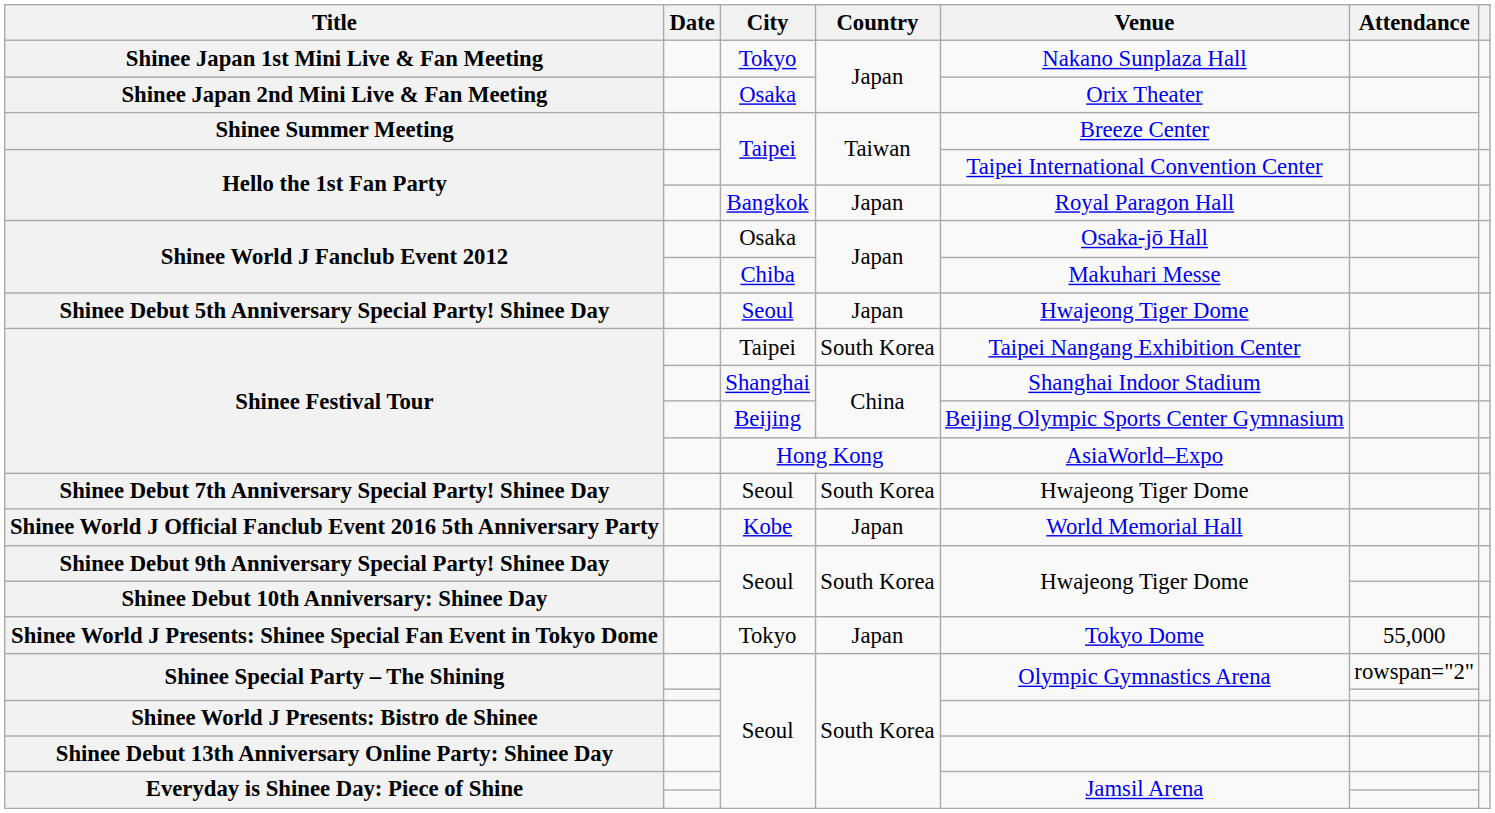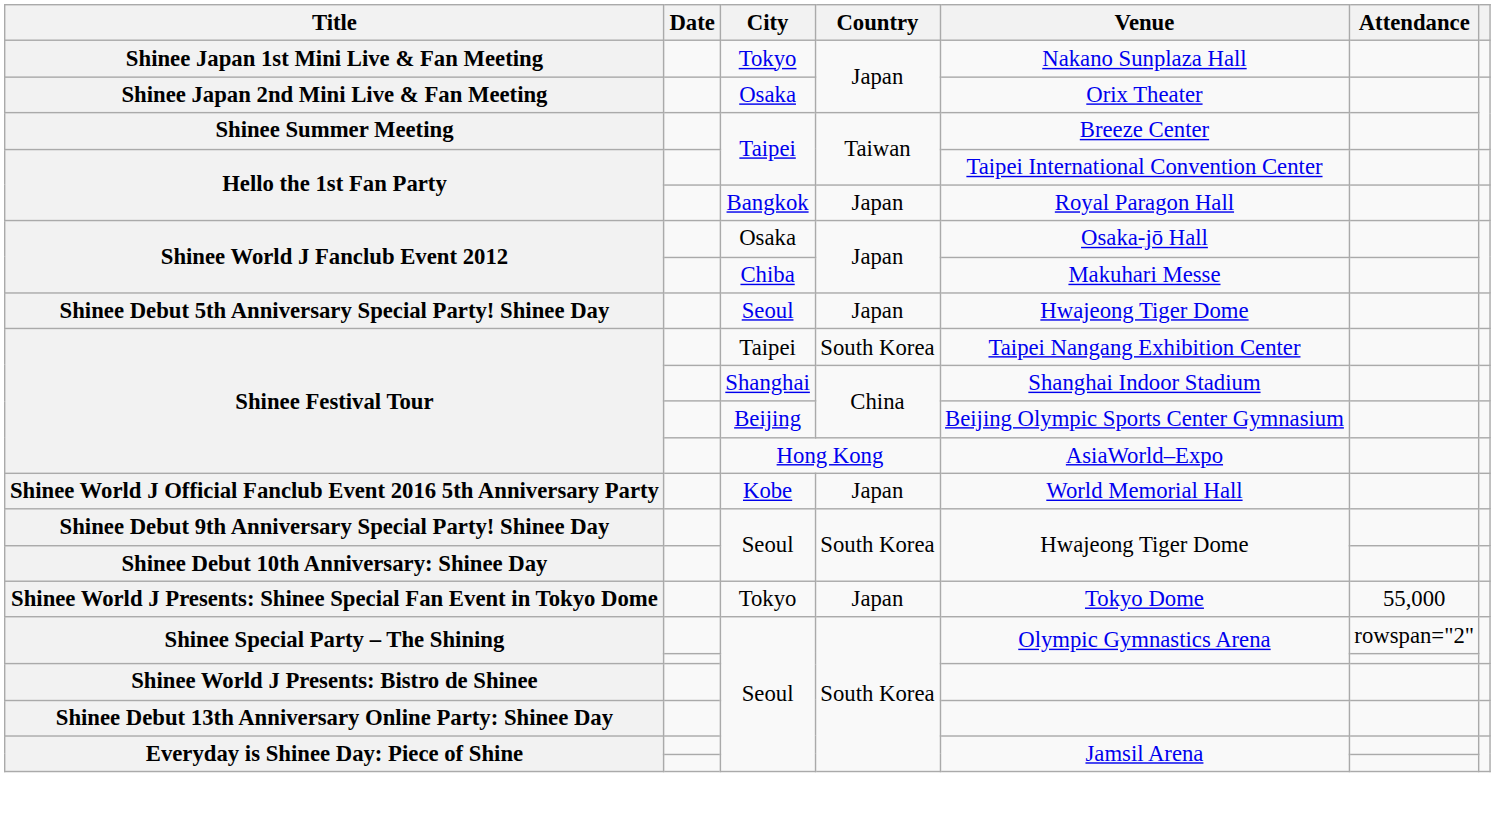- row: (334, 490)
